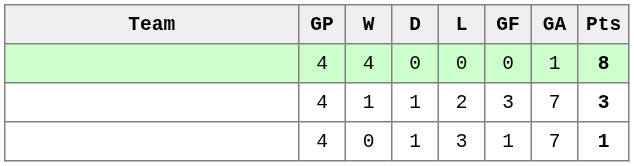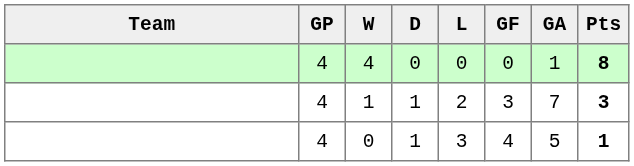(508, 141) 1 -> (508, 141) 4
(554, 141) 7 -> (554, 141) 5
